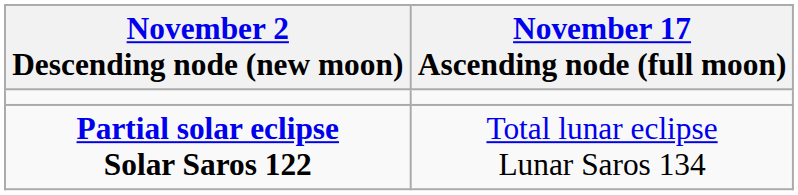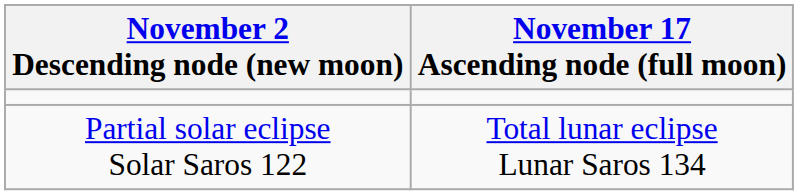(208, 146) bold -> (208, 146) normal
